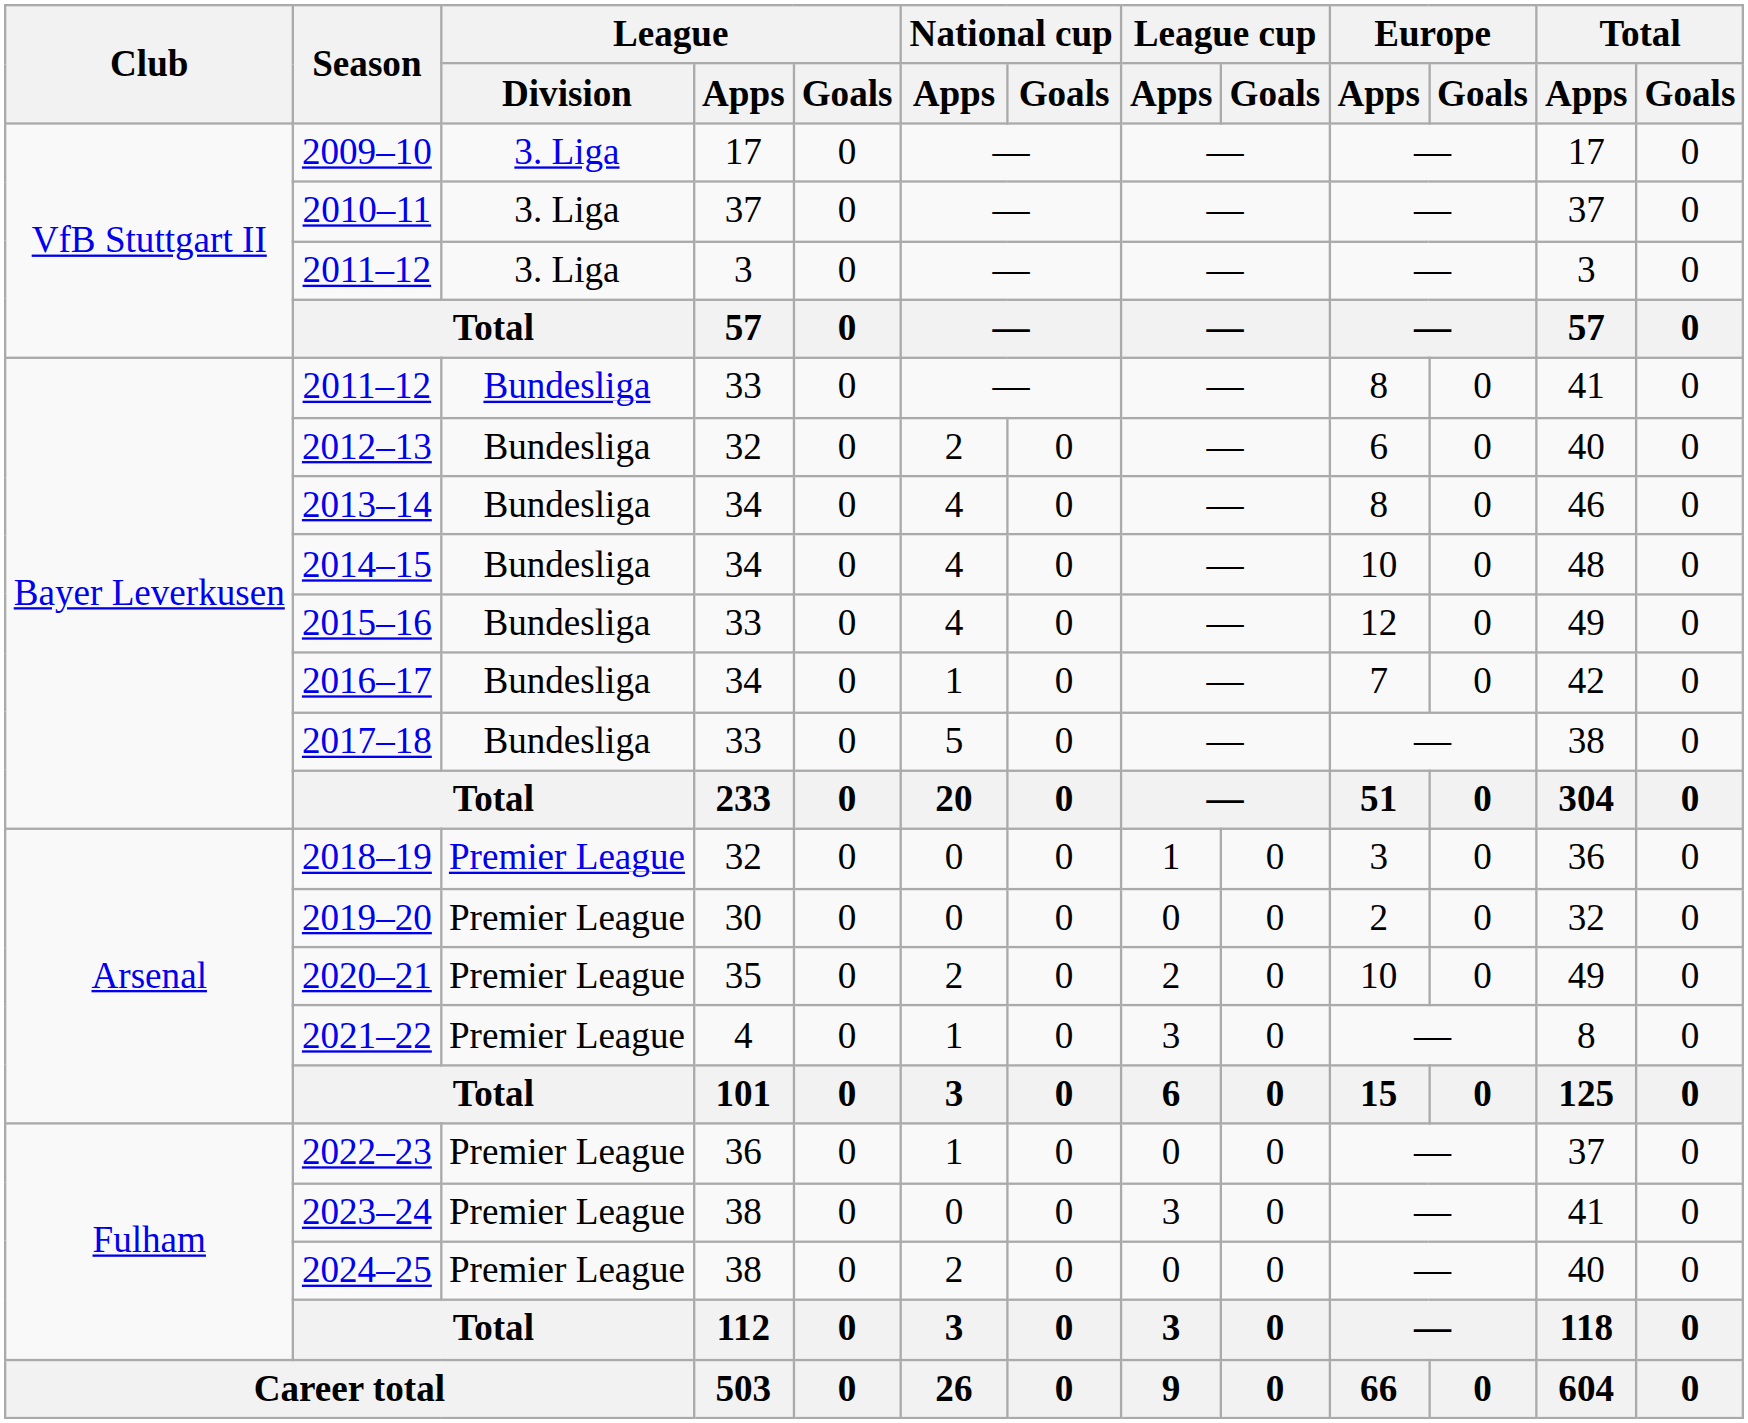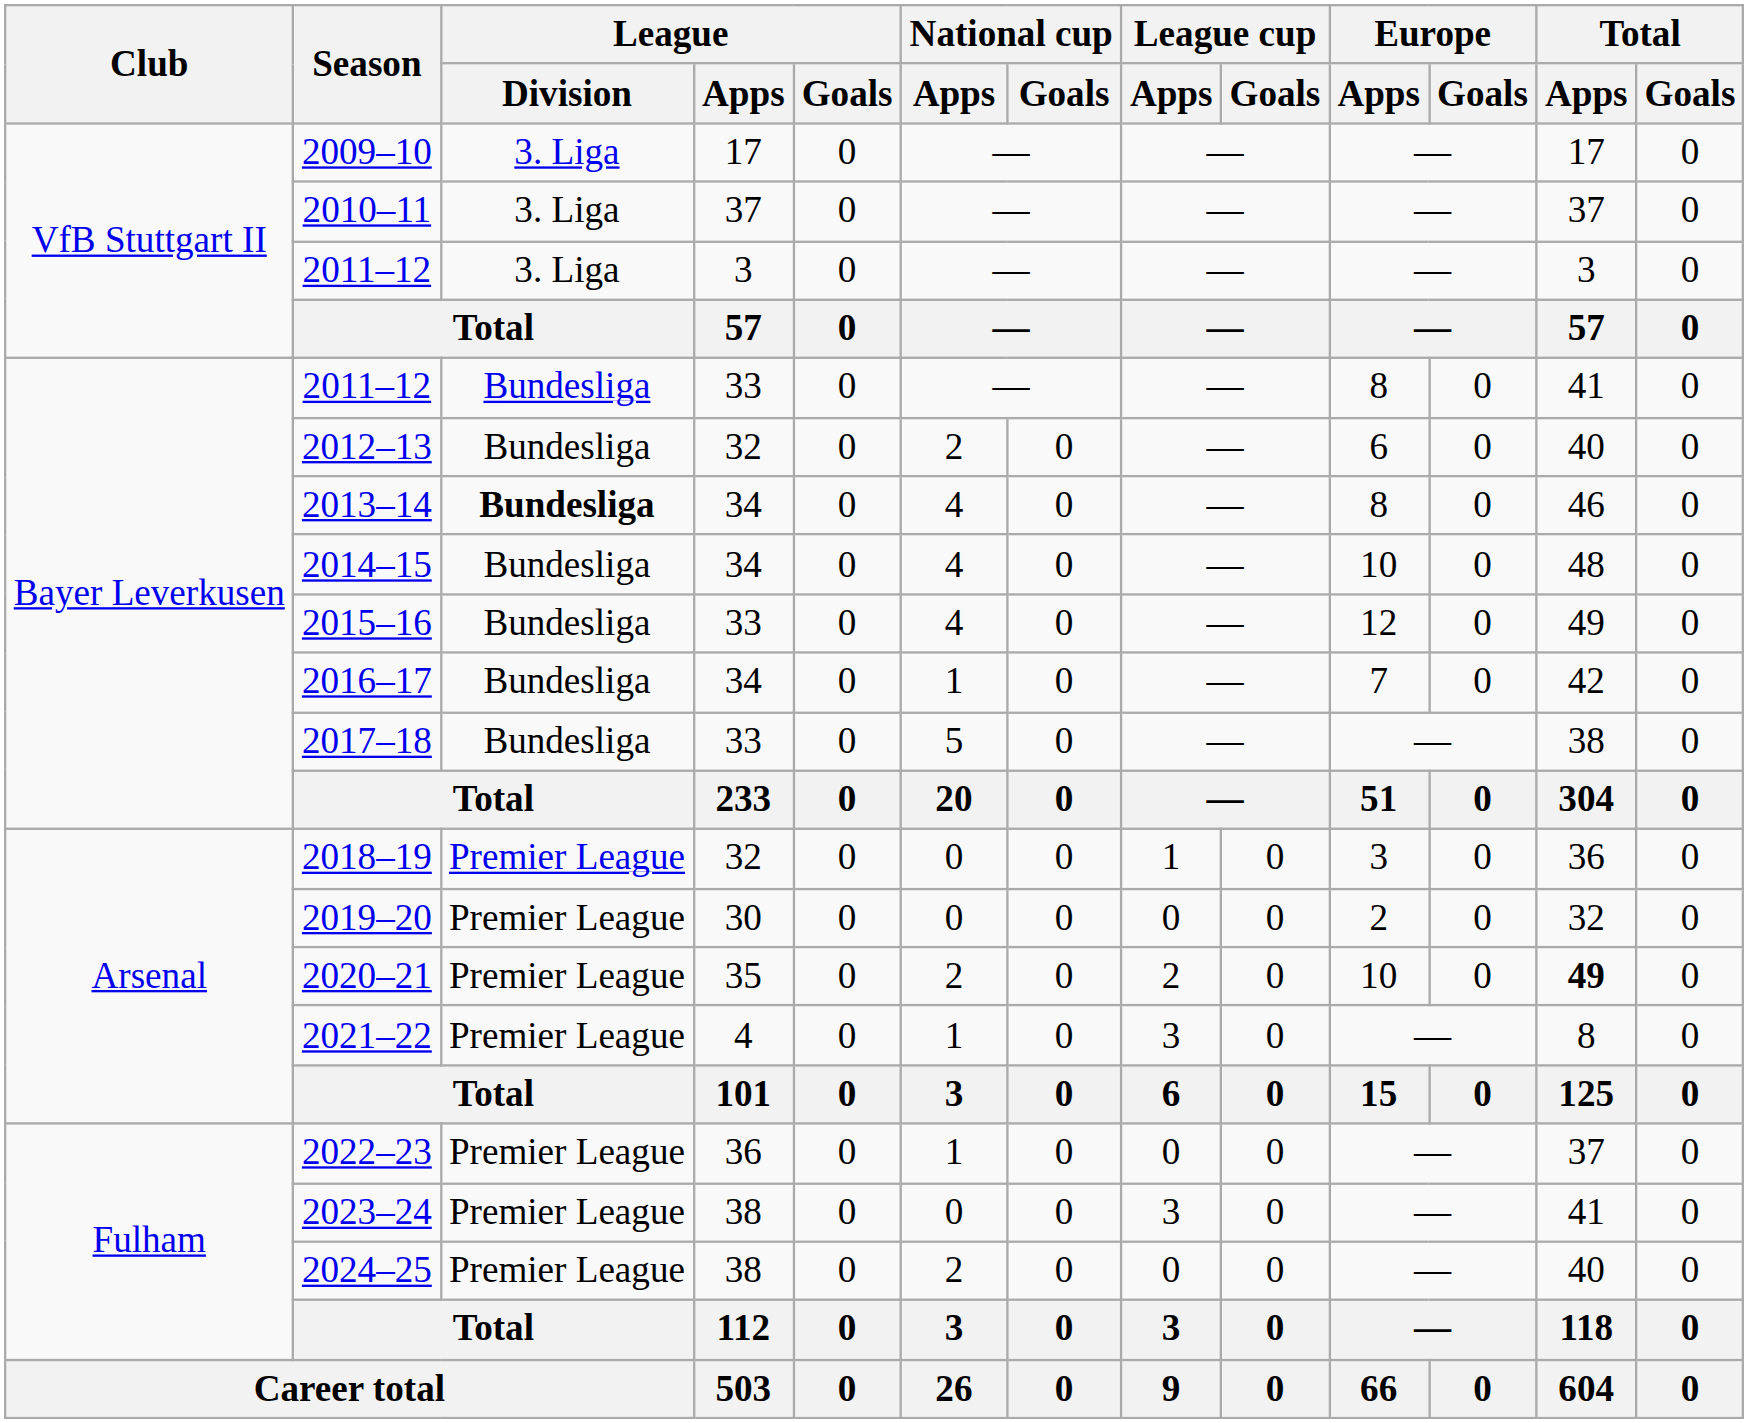(567, 504) normal -> (567, 504) bold
(1586, 975) normal -> (1586, 975) bold
